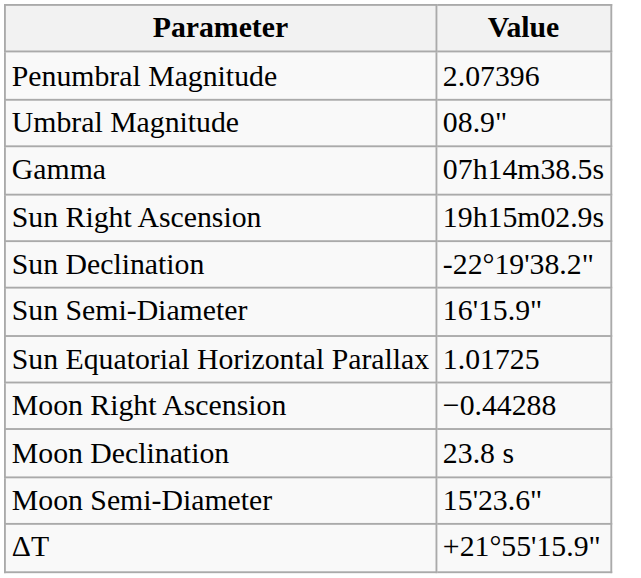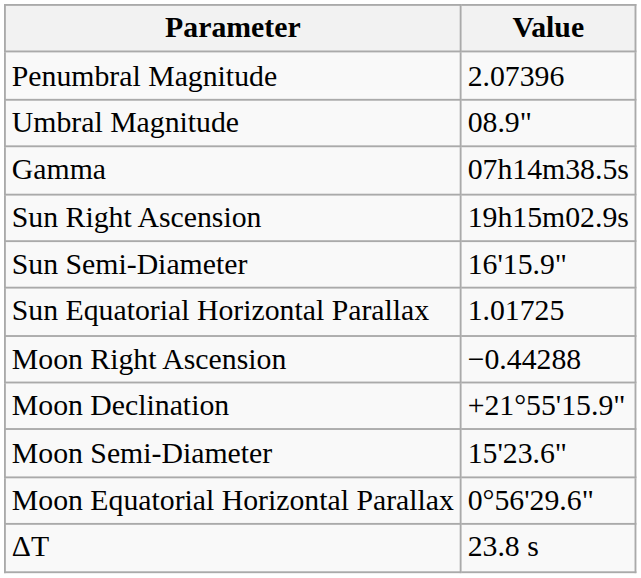- row: (108, 264)
(478, 452) 23.8 s -> (547, 405) +21°55'15.9"
+ row: (233, 500)
(522, 547) +21°55'15.9" -> (503, 547) 23.8 s
